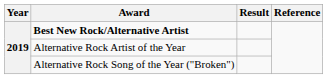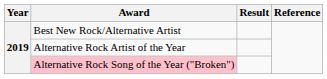(111, 30) bold -> (107, 30) normal
(134, 64) no background -> (134, 64) pink background
